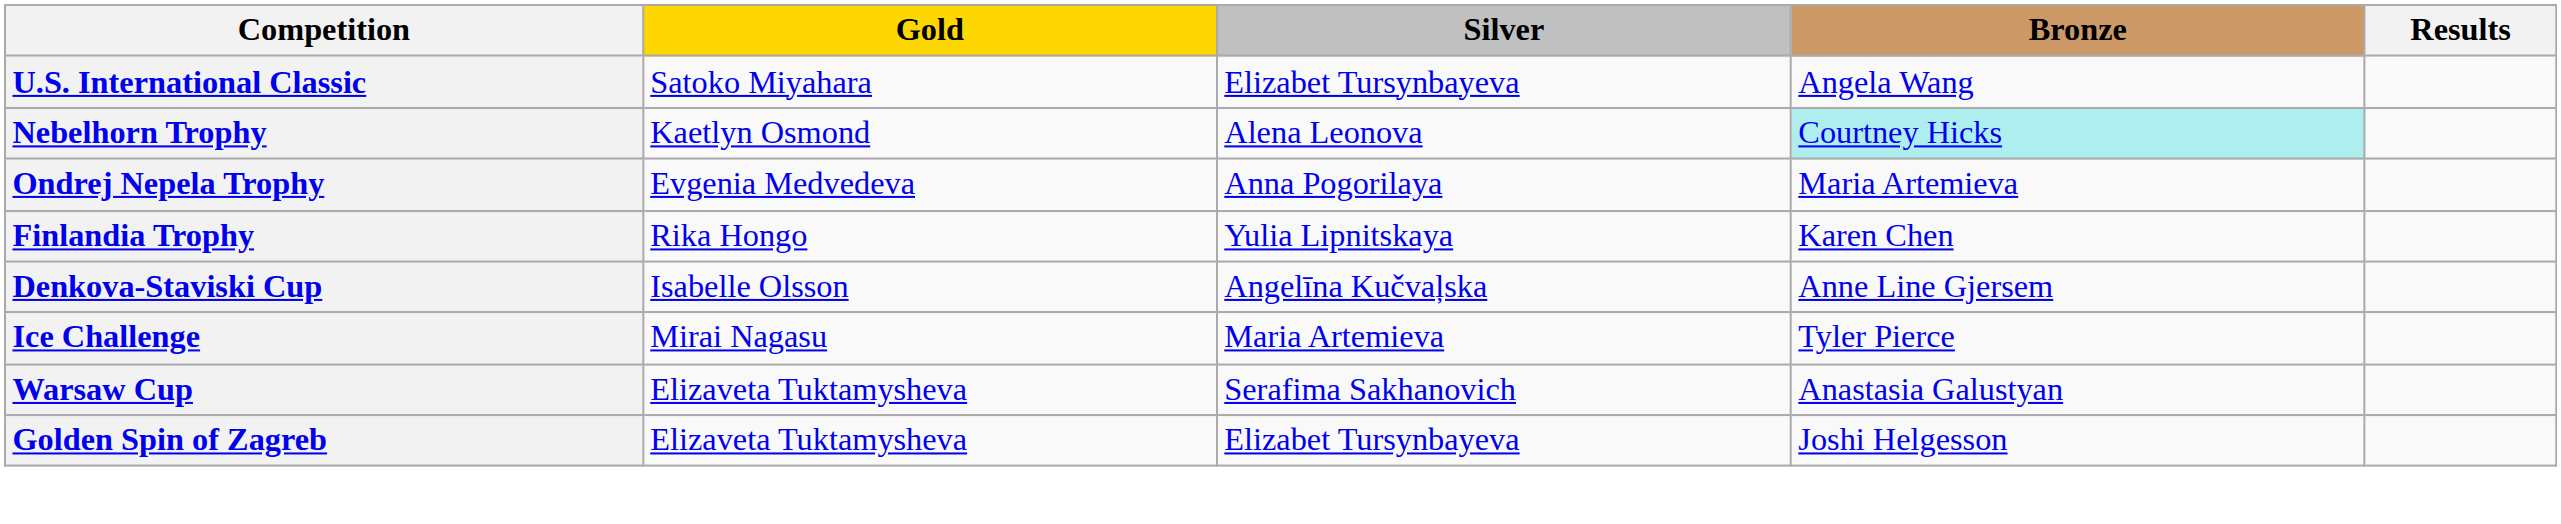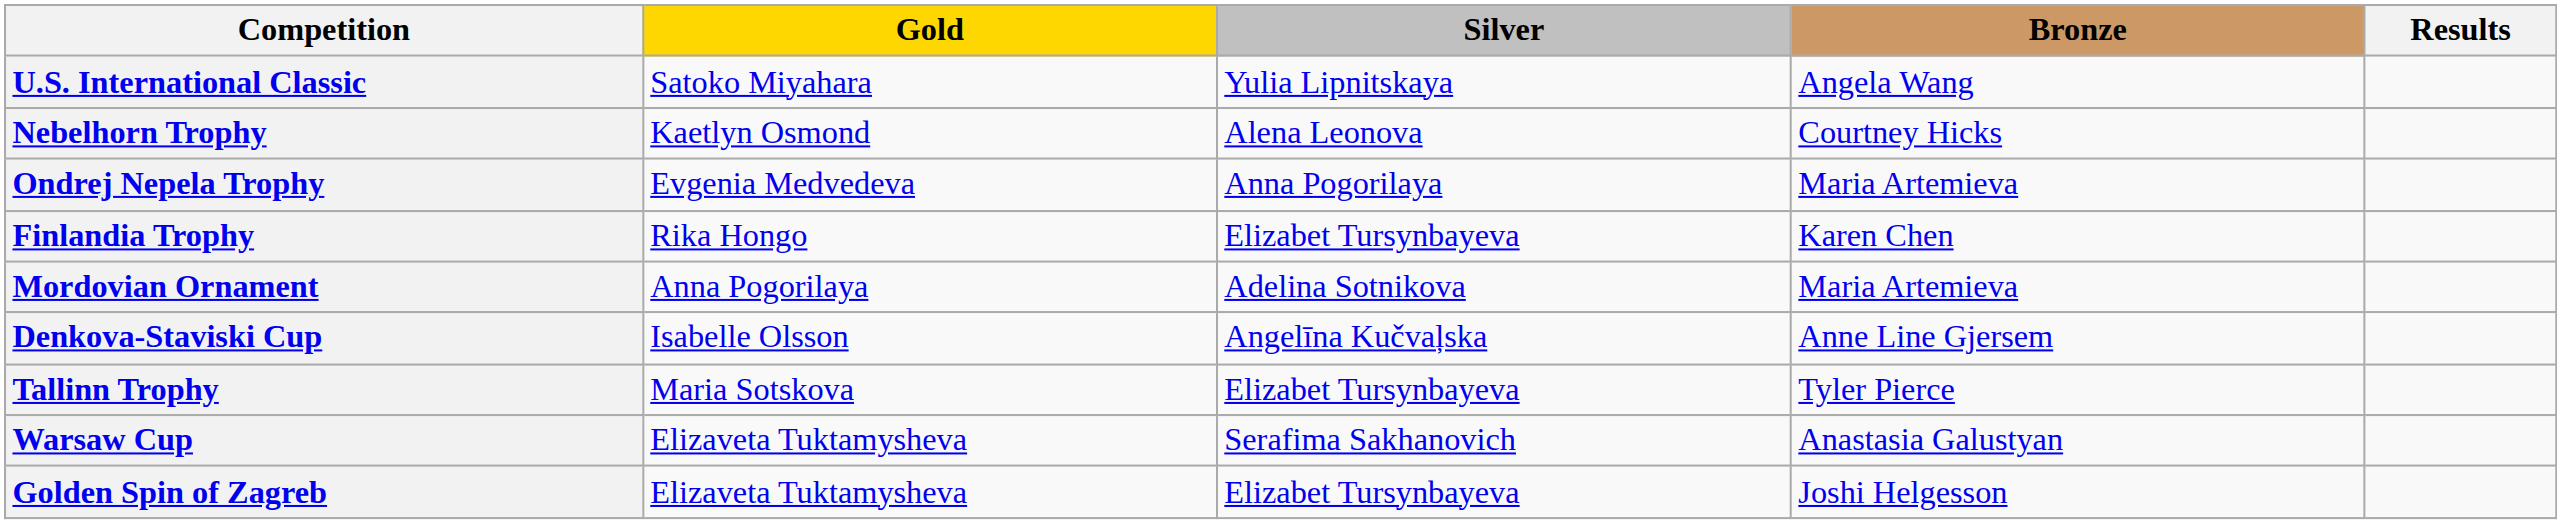(1372, 81) Elizabet Tursynbayeva -> (1339, 81) Yulia Lipnitskaya
(1900, 132) paleturquoise background -> (1900, 132) no background
(1339, 235) Yulia Lipnitskaya -> (1372, 235) Elizabet Tursynbayeva
+ row: (166, 286)
- row: (106, 337)
+ row: (116, 388)
